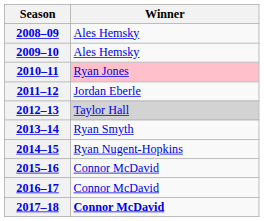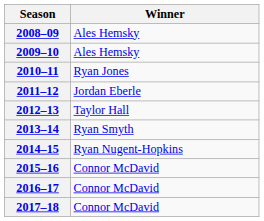(101, 71) pink background -> (101, 71) no background
(101, 110) lightgrey background -> (101, 110) no background
(119, 206) bold -> (116, 206) normal
